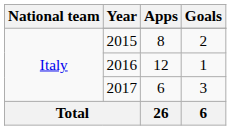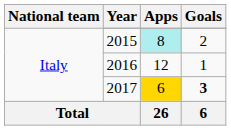(161, 40) no background -> (161, 40) paleturquoise background
(161, 88) no background -> (161, 88) gold background
(203, 88) normal -> (203, 88) bold
